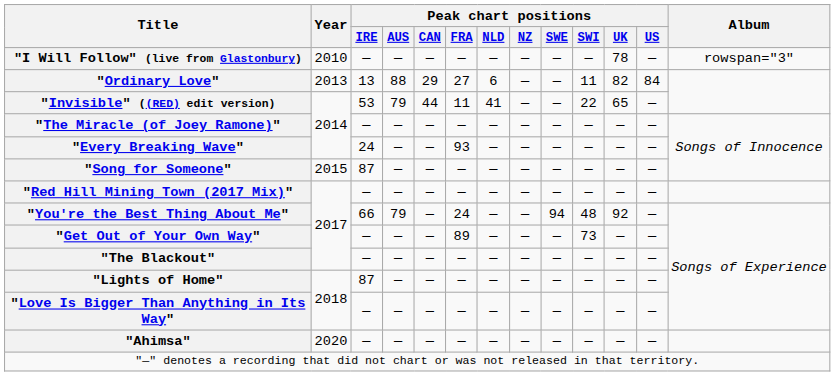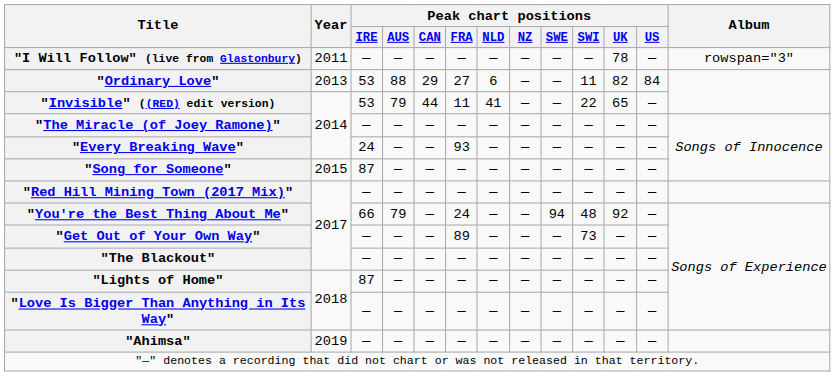(331, 59) 2010 -> (331, 59) 2011
(366, 81) 13 -> (366, 81) 53
(331, 341) 2020 -> (331, 341) 2019
